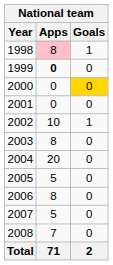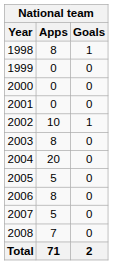(53, 50) pink background -> (53, 50) no background
(53, 68) bold -> (53, 68) normal
(89, 86) gold background -> (89, 86) no background
